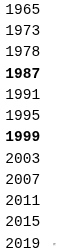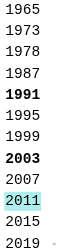(23, 74) bold -> (23, 74) normal
(23, 95) normal -> (23, 95) bold
(23, 137) bold -> (23, 137) normal
(23, 159) normal -> (23, 159) bold
(23, 201) no background -> (23, 201) paleturquoise background
